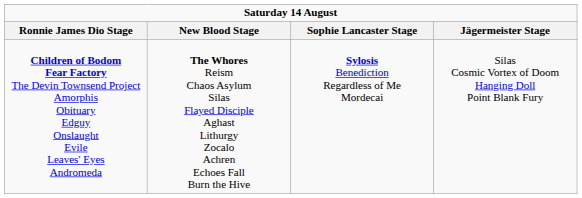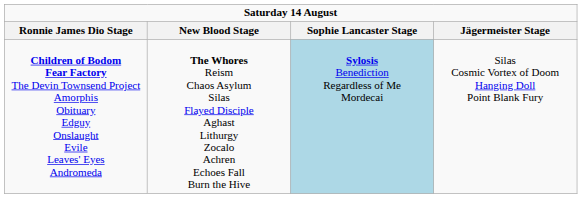(362, 79) no background -> (362, 79) lightblue background
